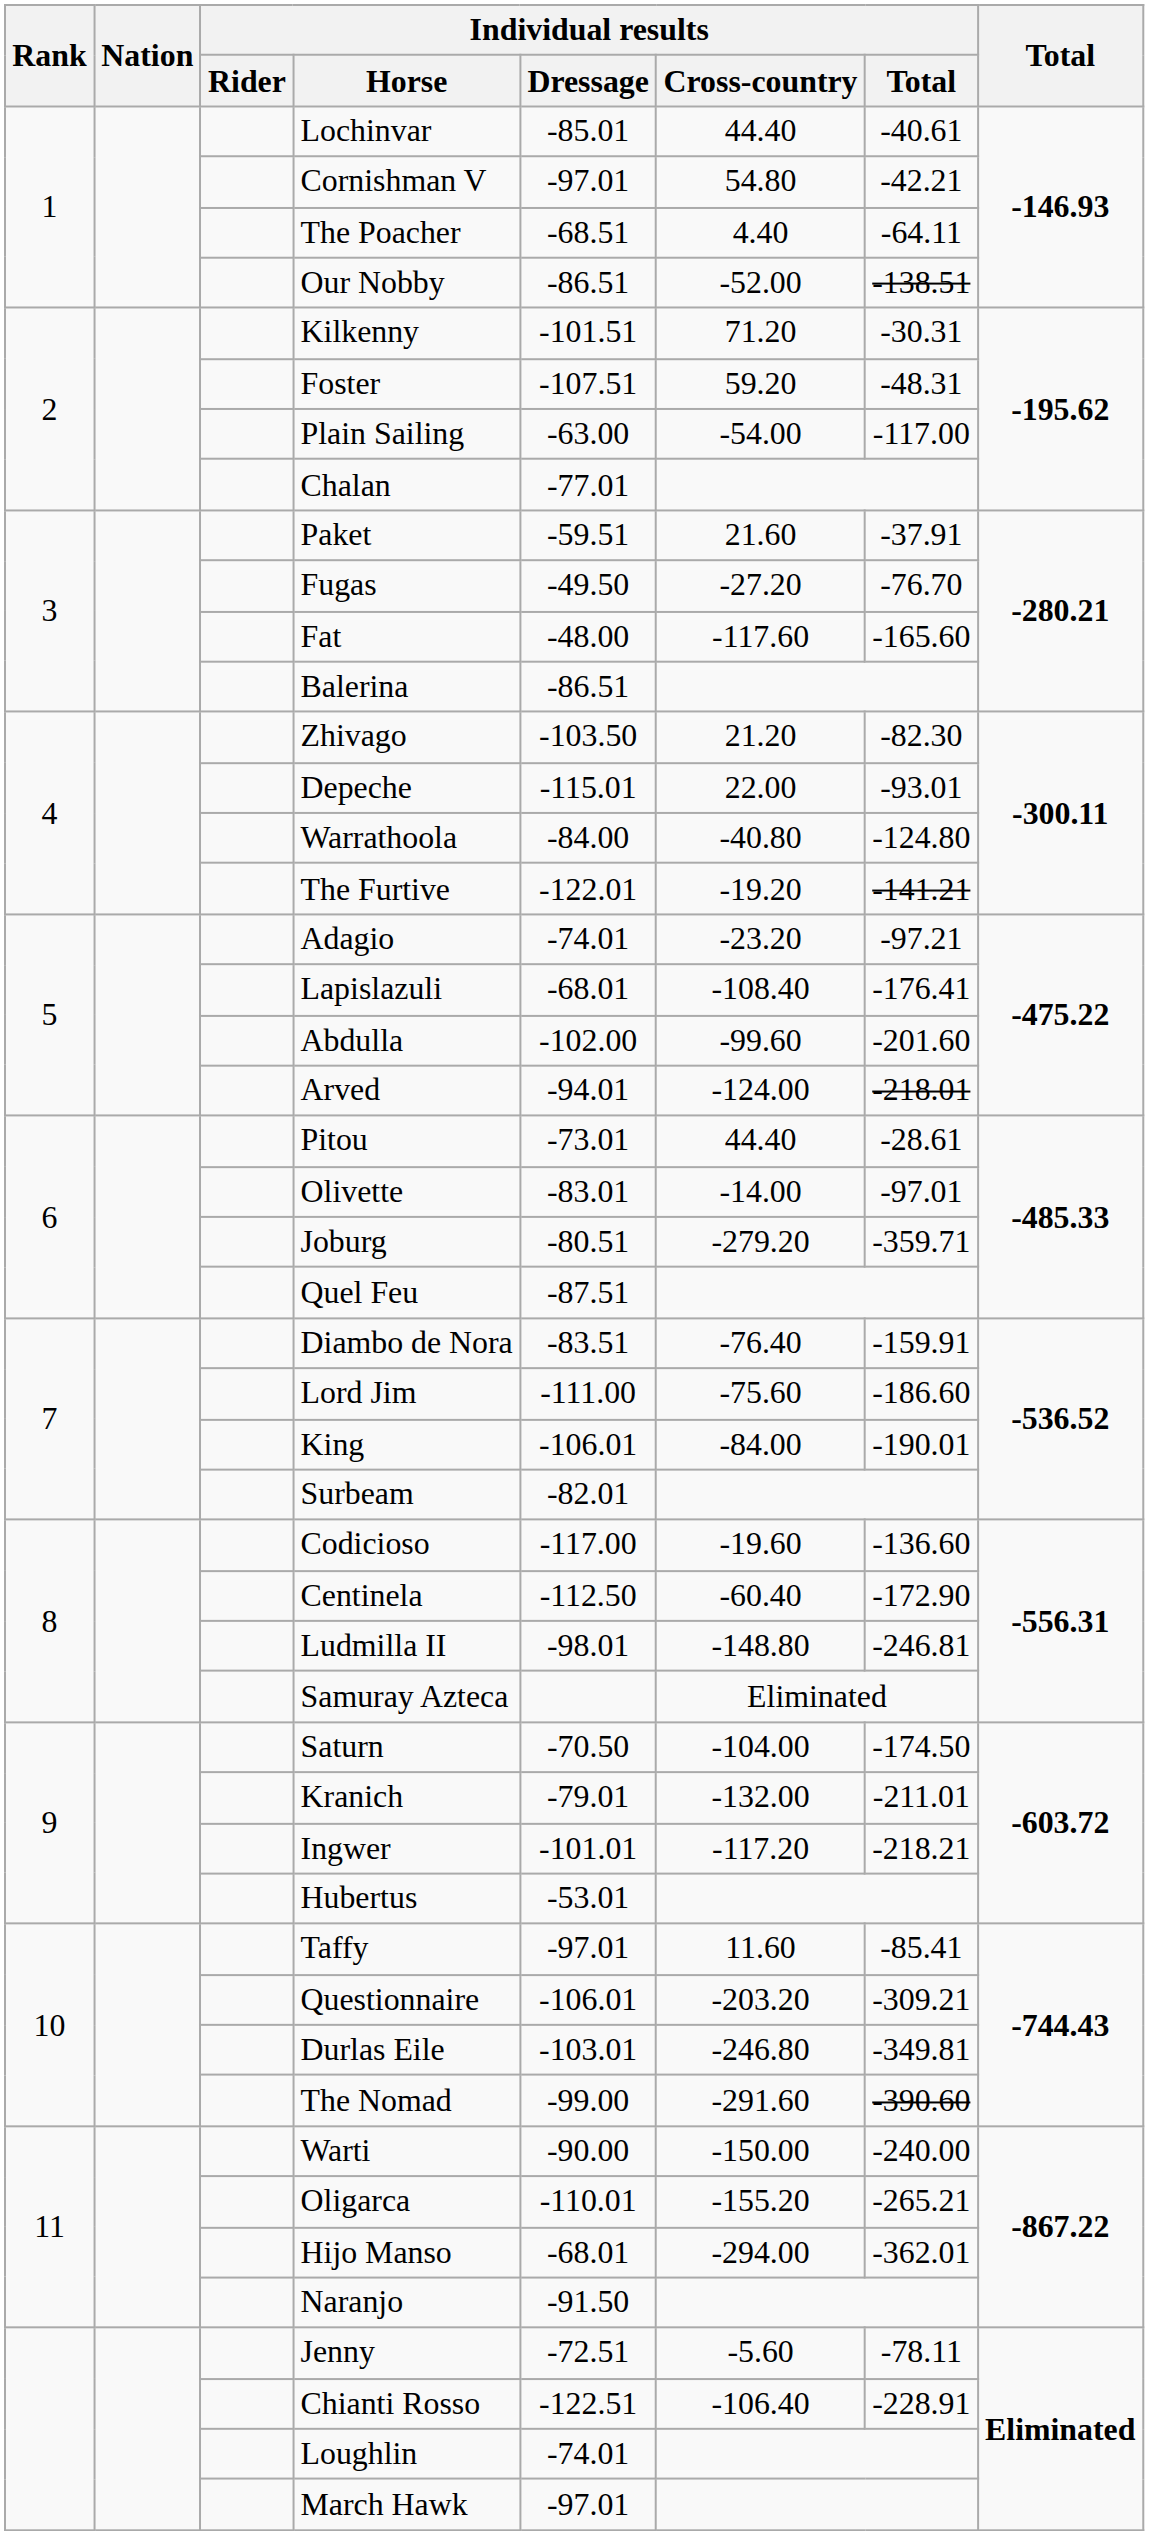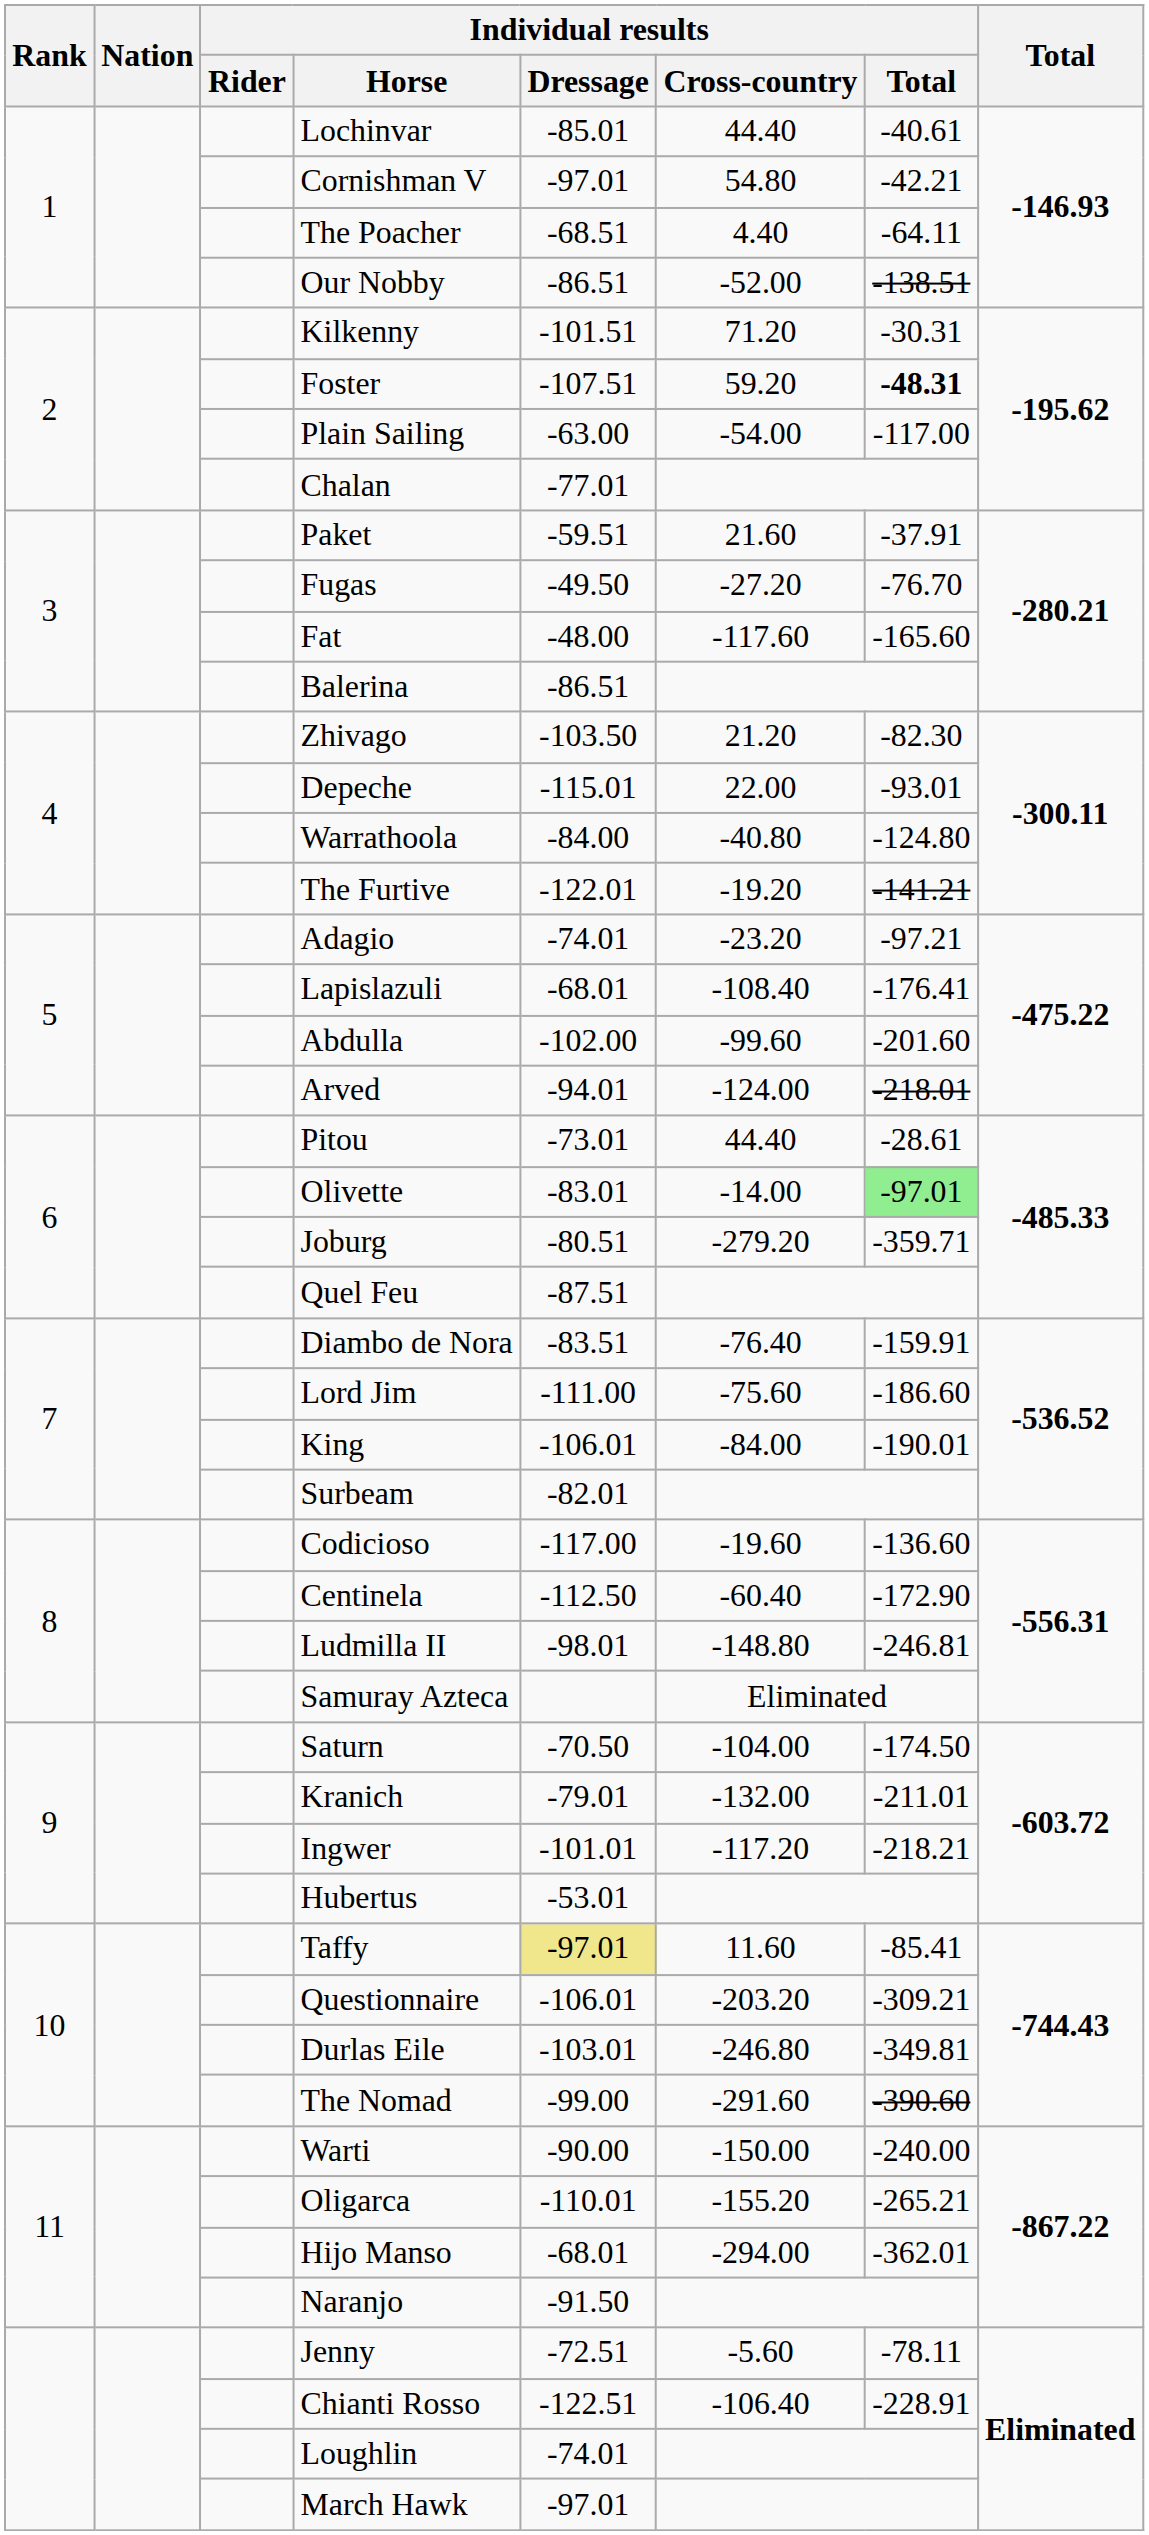(921, 383) normal -> (921, 383) bold
(921, 1191) no background -> (921, 1191) lightgreen background
(588, 1948) no background -> (588, 1948) khaki background
